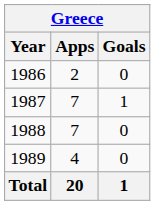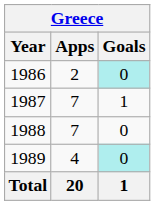(124, 74) no background -> (124, 74) paleturquoise background
(124, 158) no background -> (124, 158) paleturquoise background
